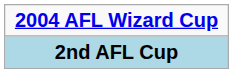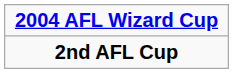(116, 52) lightblue background -> (116, 52) no background
